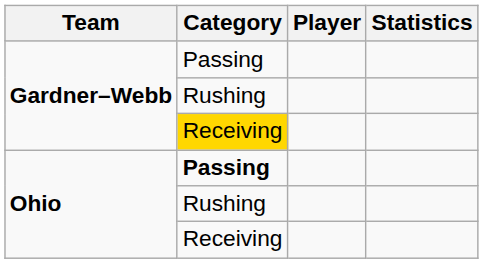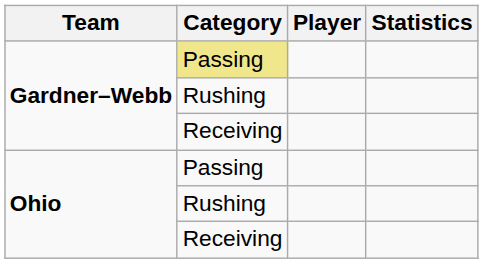(223, 59) no background -> (223, 59) khaki background
(233, 131) gold background -> (233, 131) no background
(226, 167) bold -> (223, 167) normal
